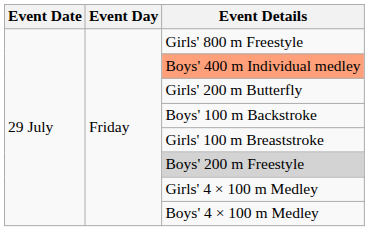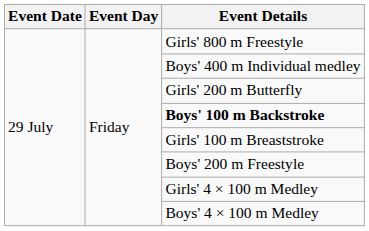(263, 66) lightsalmon background -> (263, 66) no background
(241, 115) normal -> (245, 115) bold
(235, 164) lightgrey background -> (235, 164) no background
